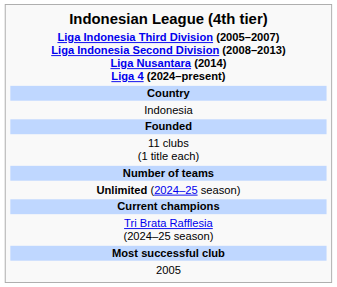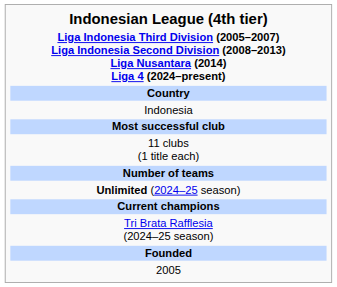(168, 127) Founded -> (168, 127) Most successful club
(168, 253) Most successful club -> (168, 253) Founded
